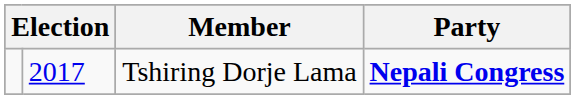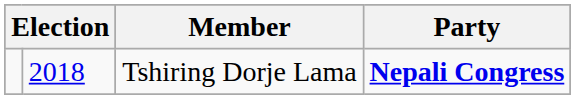(57, 71) 2017 -> (57, 71) 2018
